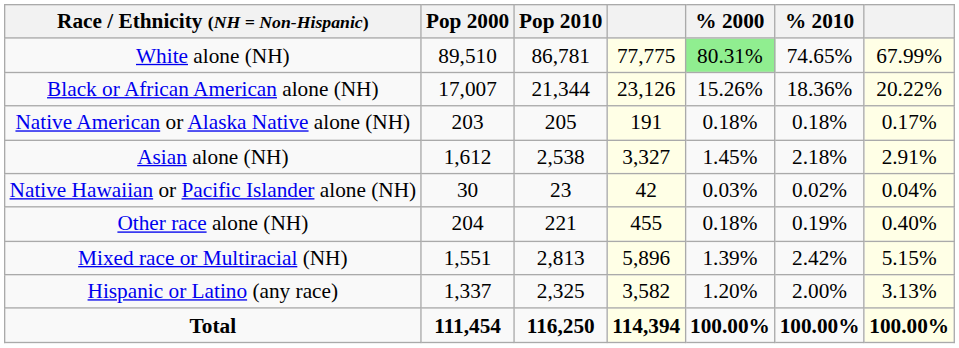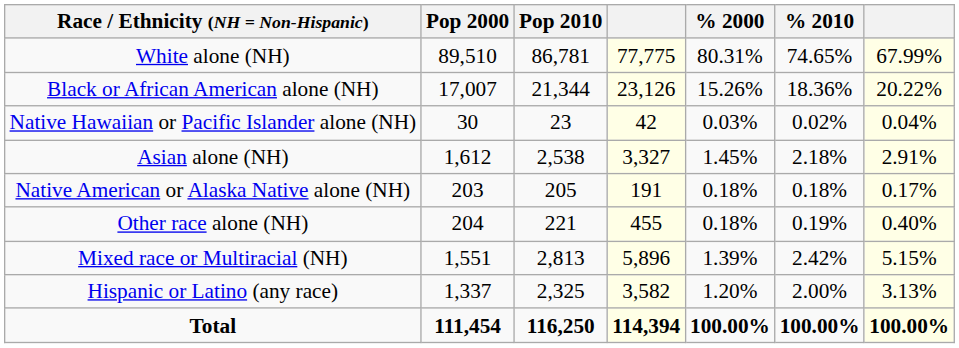(730, 55) lightgreen background -> (730, 55) no background
rows swapped: (213, 122) <-> (213, 190)
